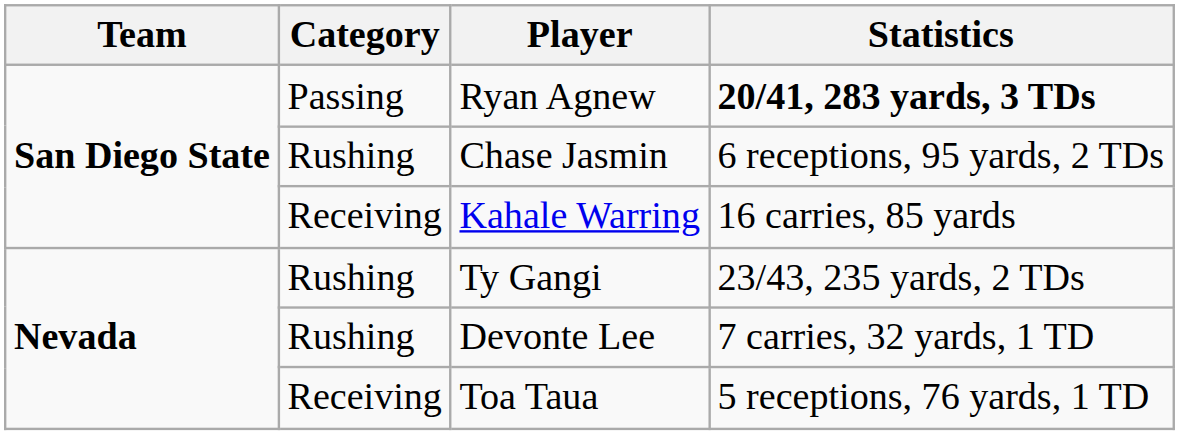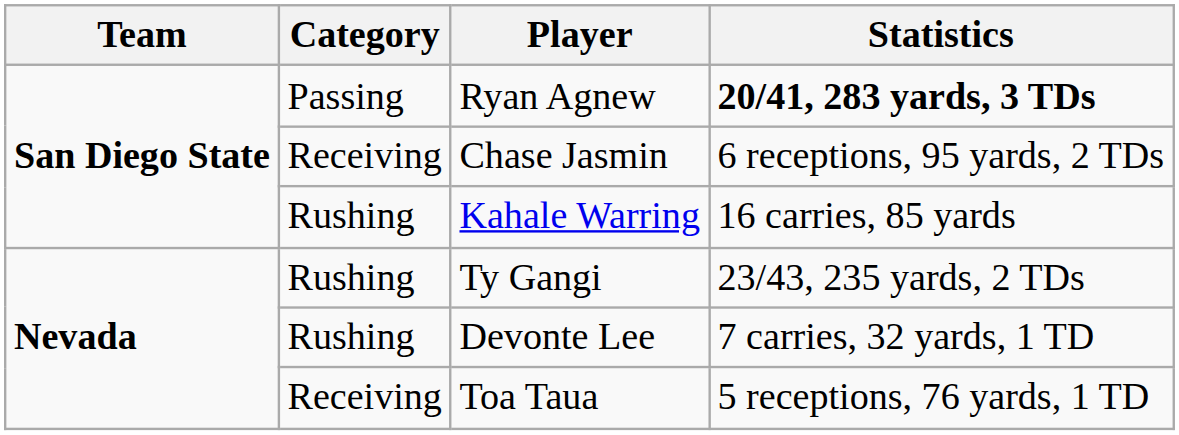(351, 155) Rushing -> (365, 155) Receiving
(365, 215) Receiving -> (351, 215) Rushing
